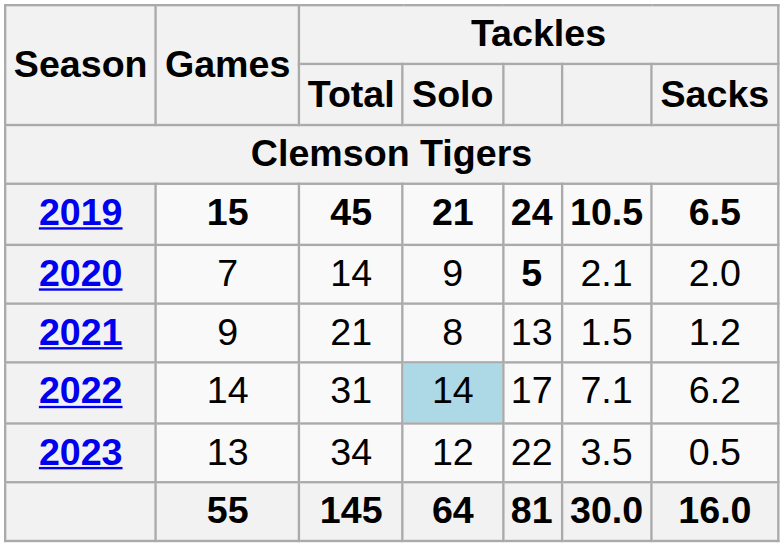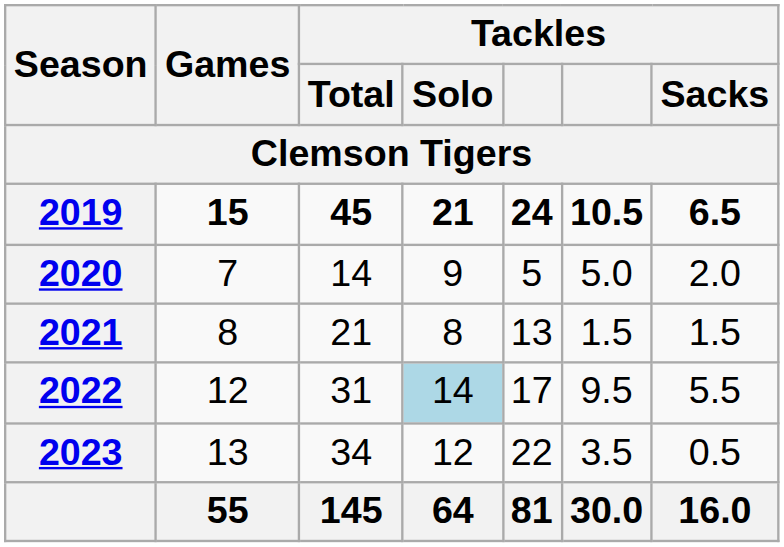(532, 272) bold -> (532, 272) normal
(607, 272) 2.1 -> (607, 272) 5.0
(228, 332) 9 -> (228, 332) 8
(715, 332) 1.2 -> (715, 332) 1.5
(228, 392) 14 -> (228, 392) 12
(607, 392) 7.1 -> (607, 392) 9.5
(715, 392) 6.2 -> (715, 392) 5.5
